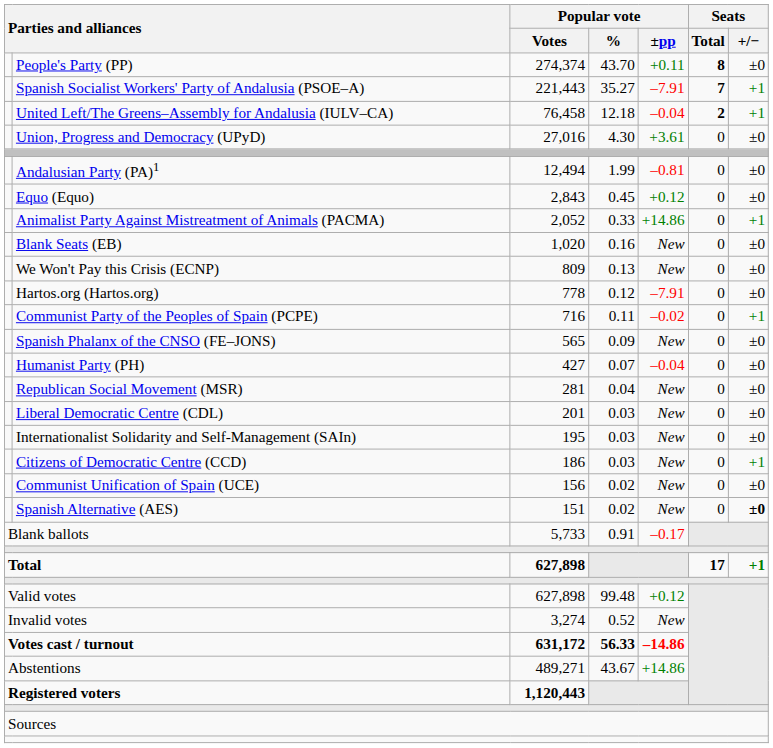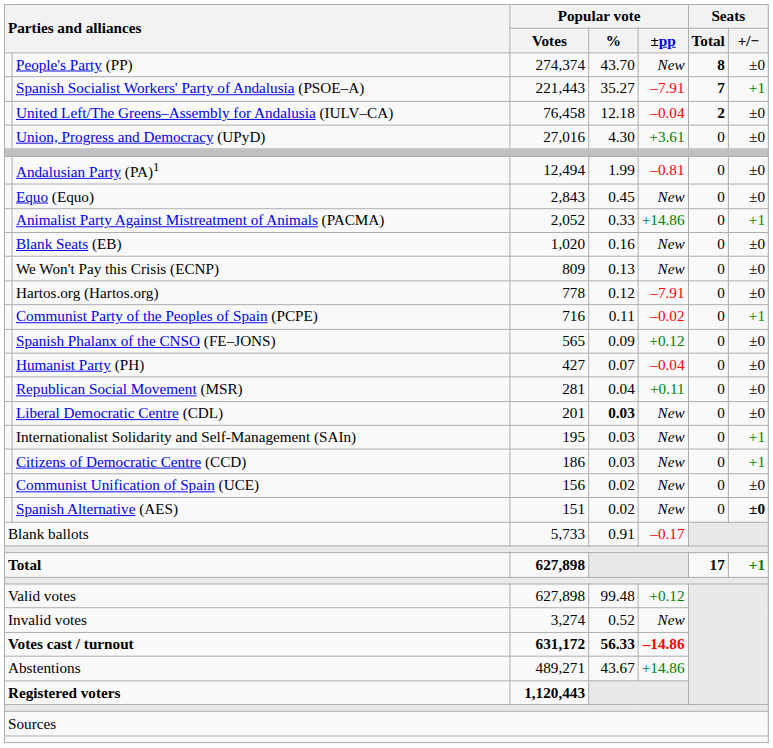(667, 64) +0.11 -> (671, 64) New
(757, 112) +1 -> (757, 112) ±0
(667, 196) +0.12 -> (671, 196) New
(671, 341) New -> (667, 341) +0.12
(671, 389) New -> (667, 389) +0.11
(621, 413) normal -> (621, 413) bold
(757, 437) ±0 -> (757, 437) +1
